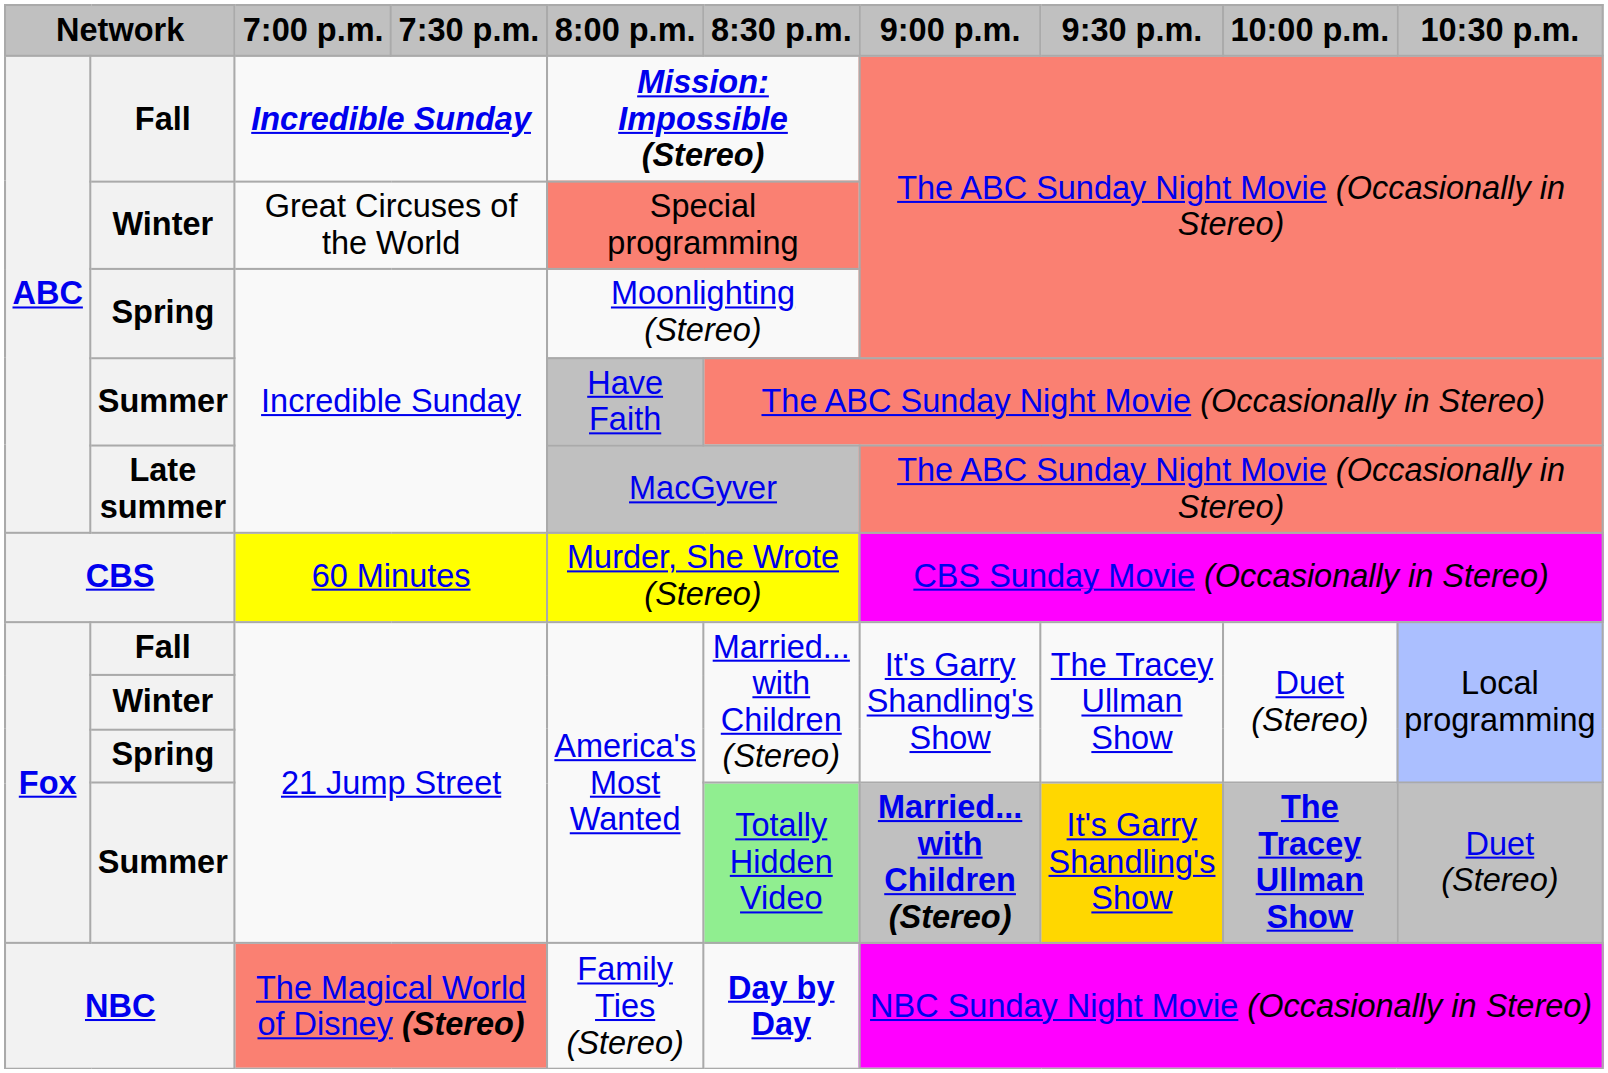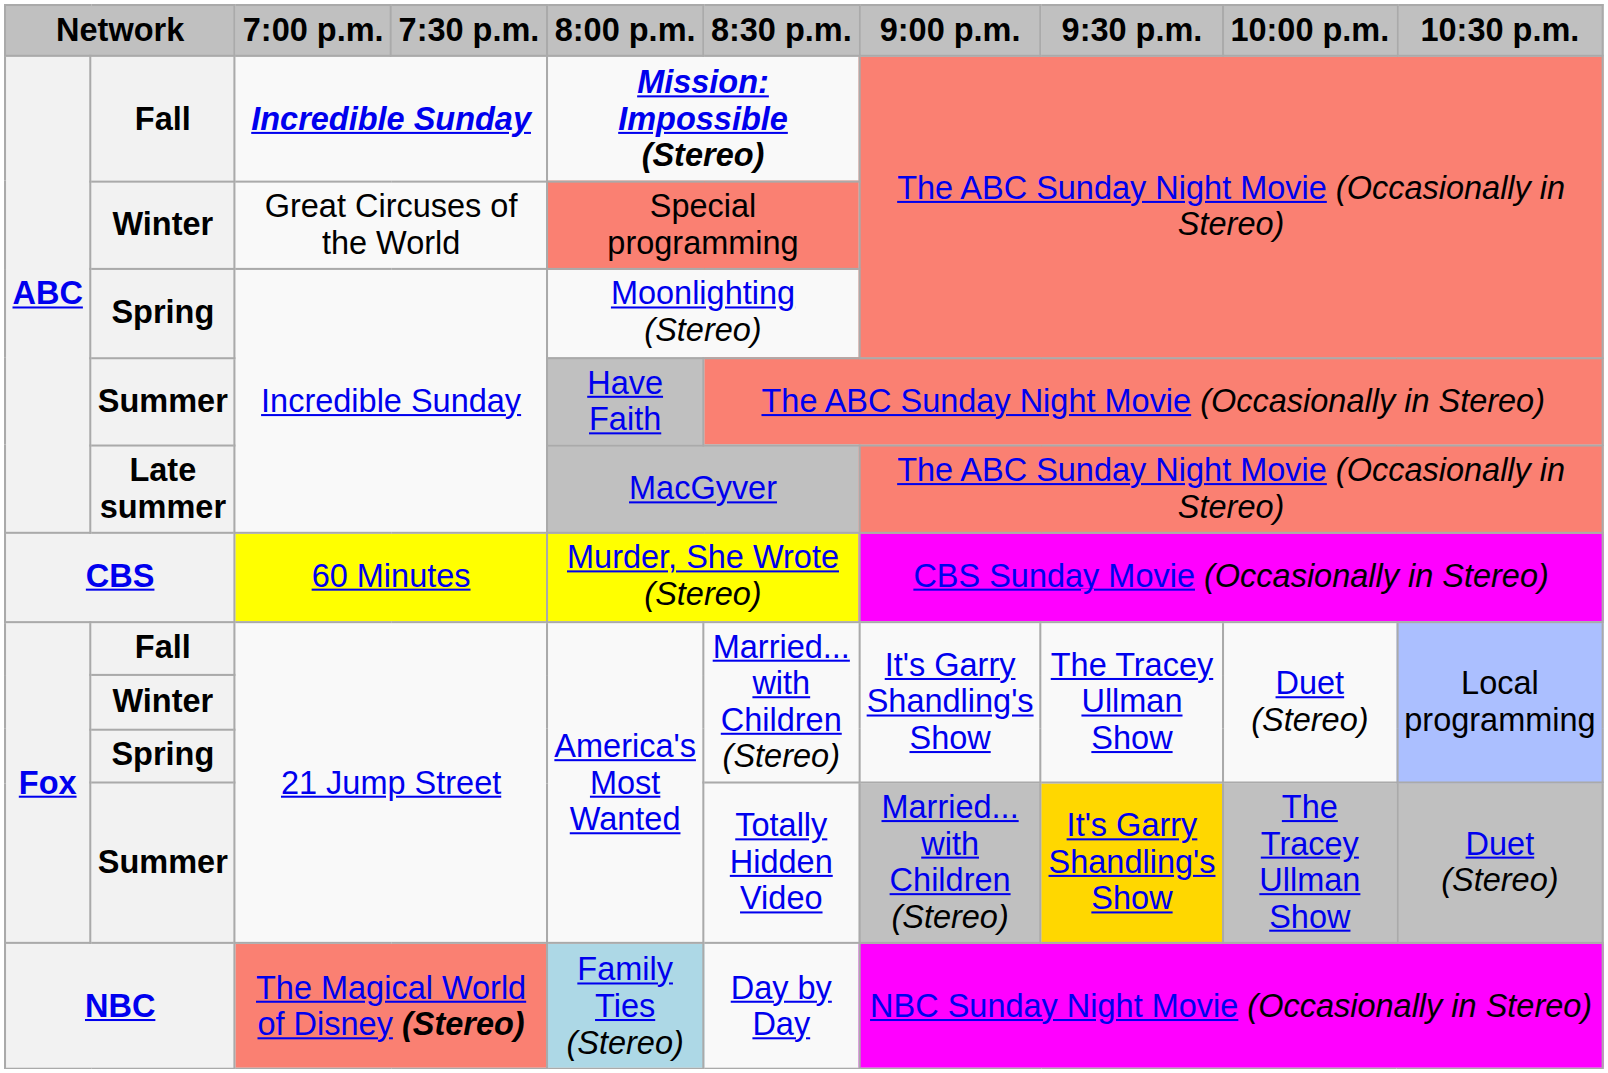(781, 862) lightgreen background -> (781, 862) no background
(950, 862) bold -> (950, 862) normal
(1310, 862) bold -> (1310, 862) normal
(625, 1005) no background -> (625, 1005) lightblue background
(781, 1005) bold -> (781, 1005) normal
